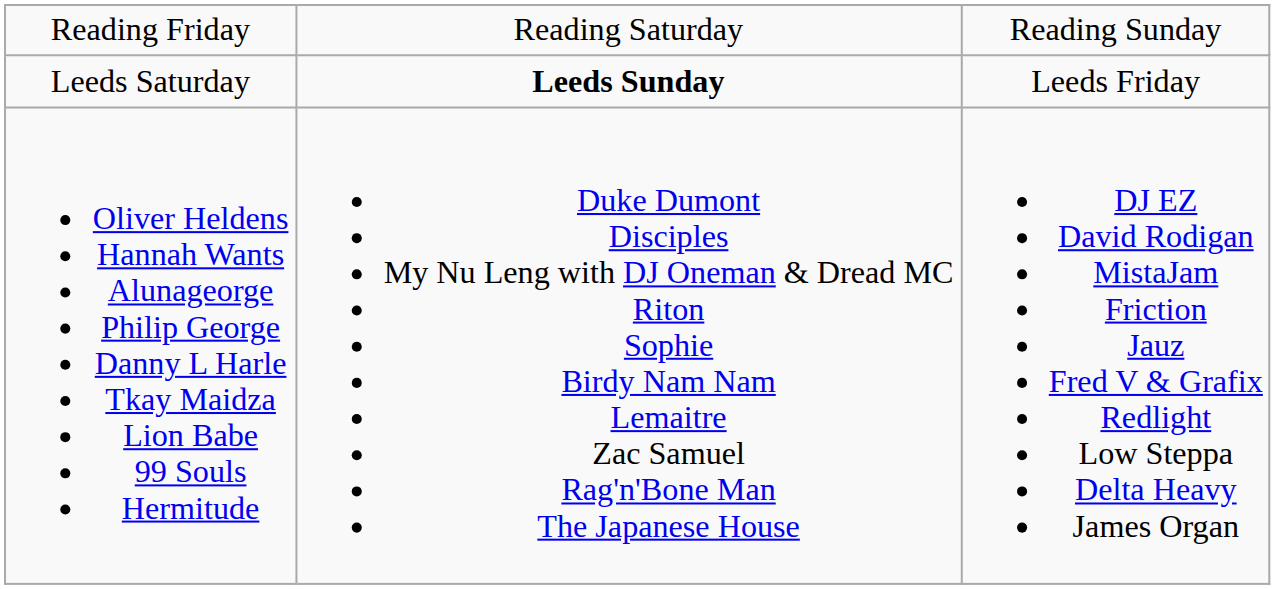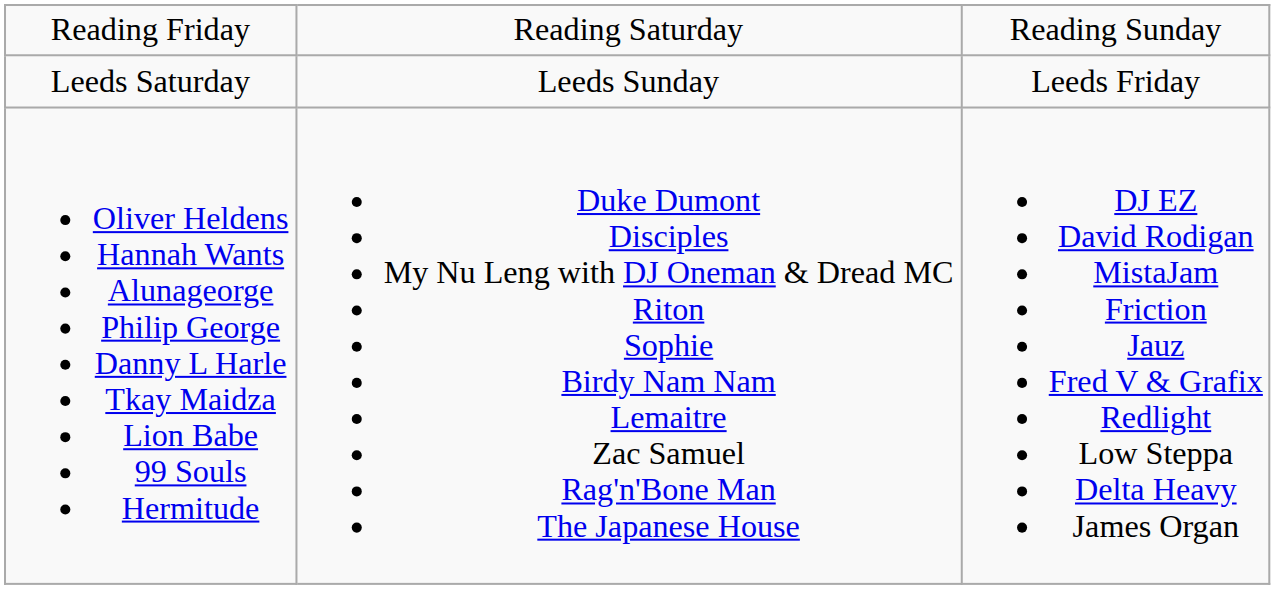(628, 81) bold -> (628, 81) normal
